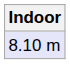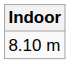(34, 44) lavender background -> (34, 44) no background
